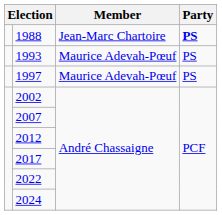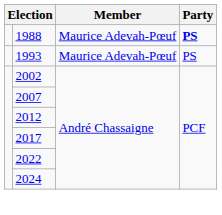(112, 35) Jean-Marc Chartoire -> (118, 35) Maurice Adevah-Pœuf
- row: (28, 76)
